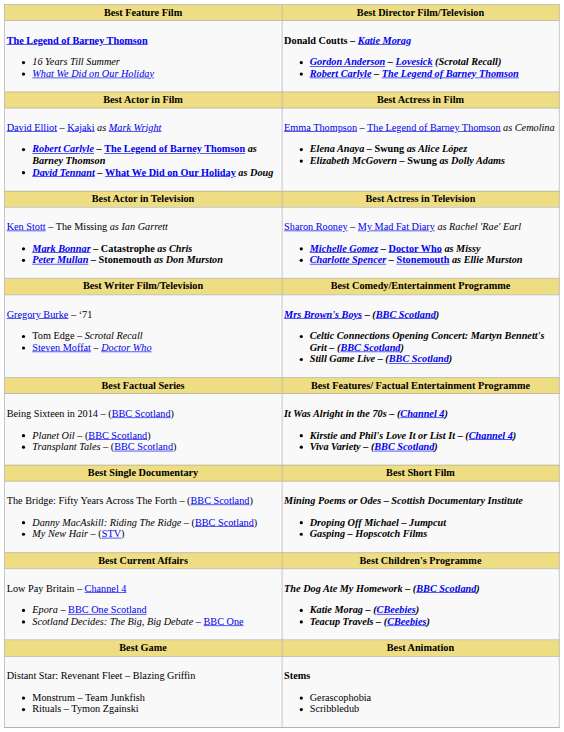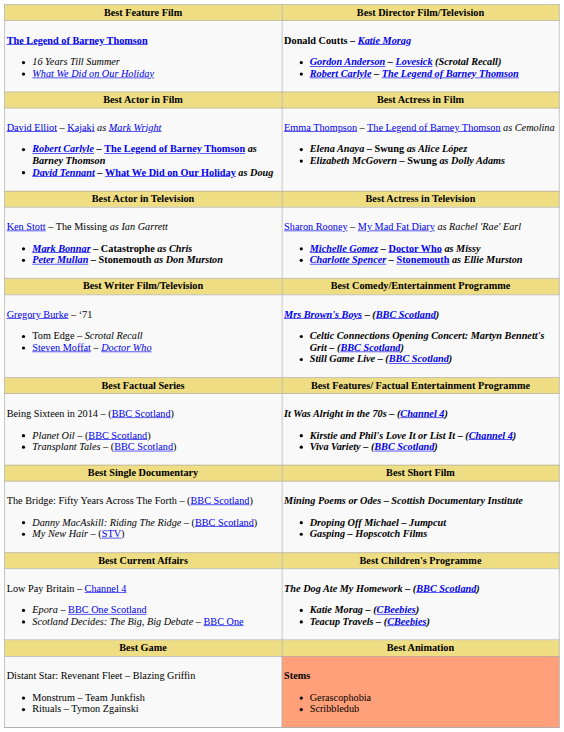(420, 693) no background -> (420, 693) lightsalmon background
